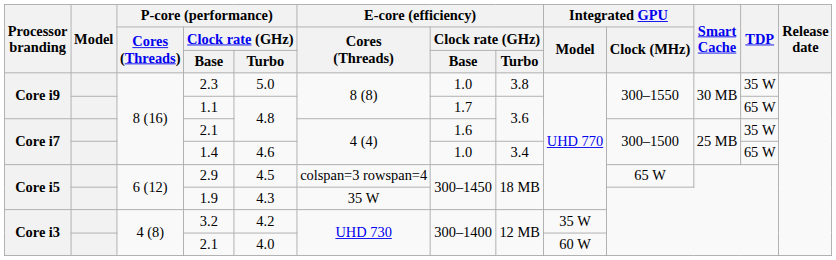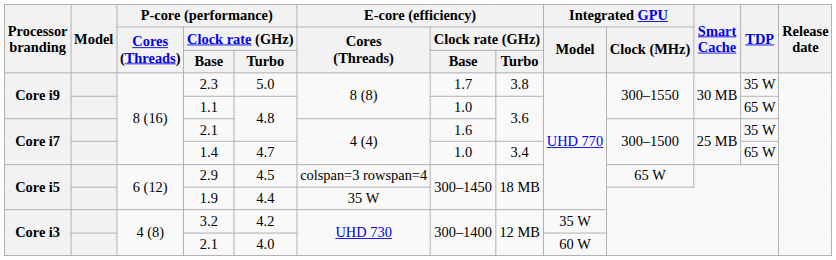(463, 84) 1.0 -> (463, 84) 1.7
(463, 107) 1.7 -> (463, 107) 1.0
(265, 152) 4.6 -> (265, 152) 4.7
(265, 198) 4.3 -> (265, 198) 4.4
